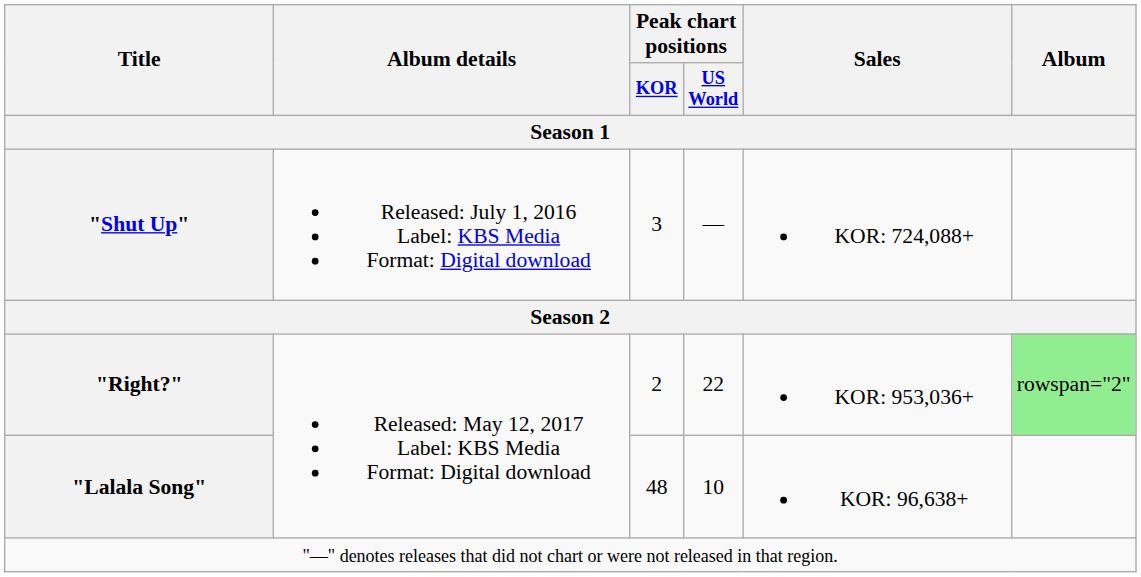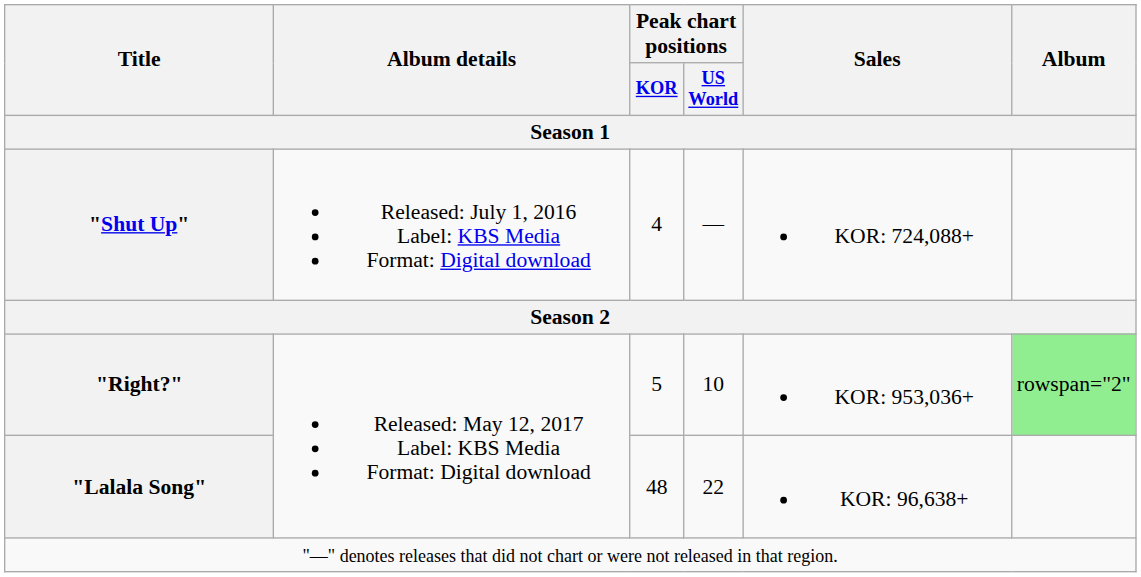(657, 224) 3 -> (657, 224) 4
(657, 384) 2 -> (657, 384) 5
(713, 384) 22 -> (713, 384) 10
(713, 486) 10 -> (713, 486) 22
